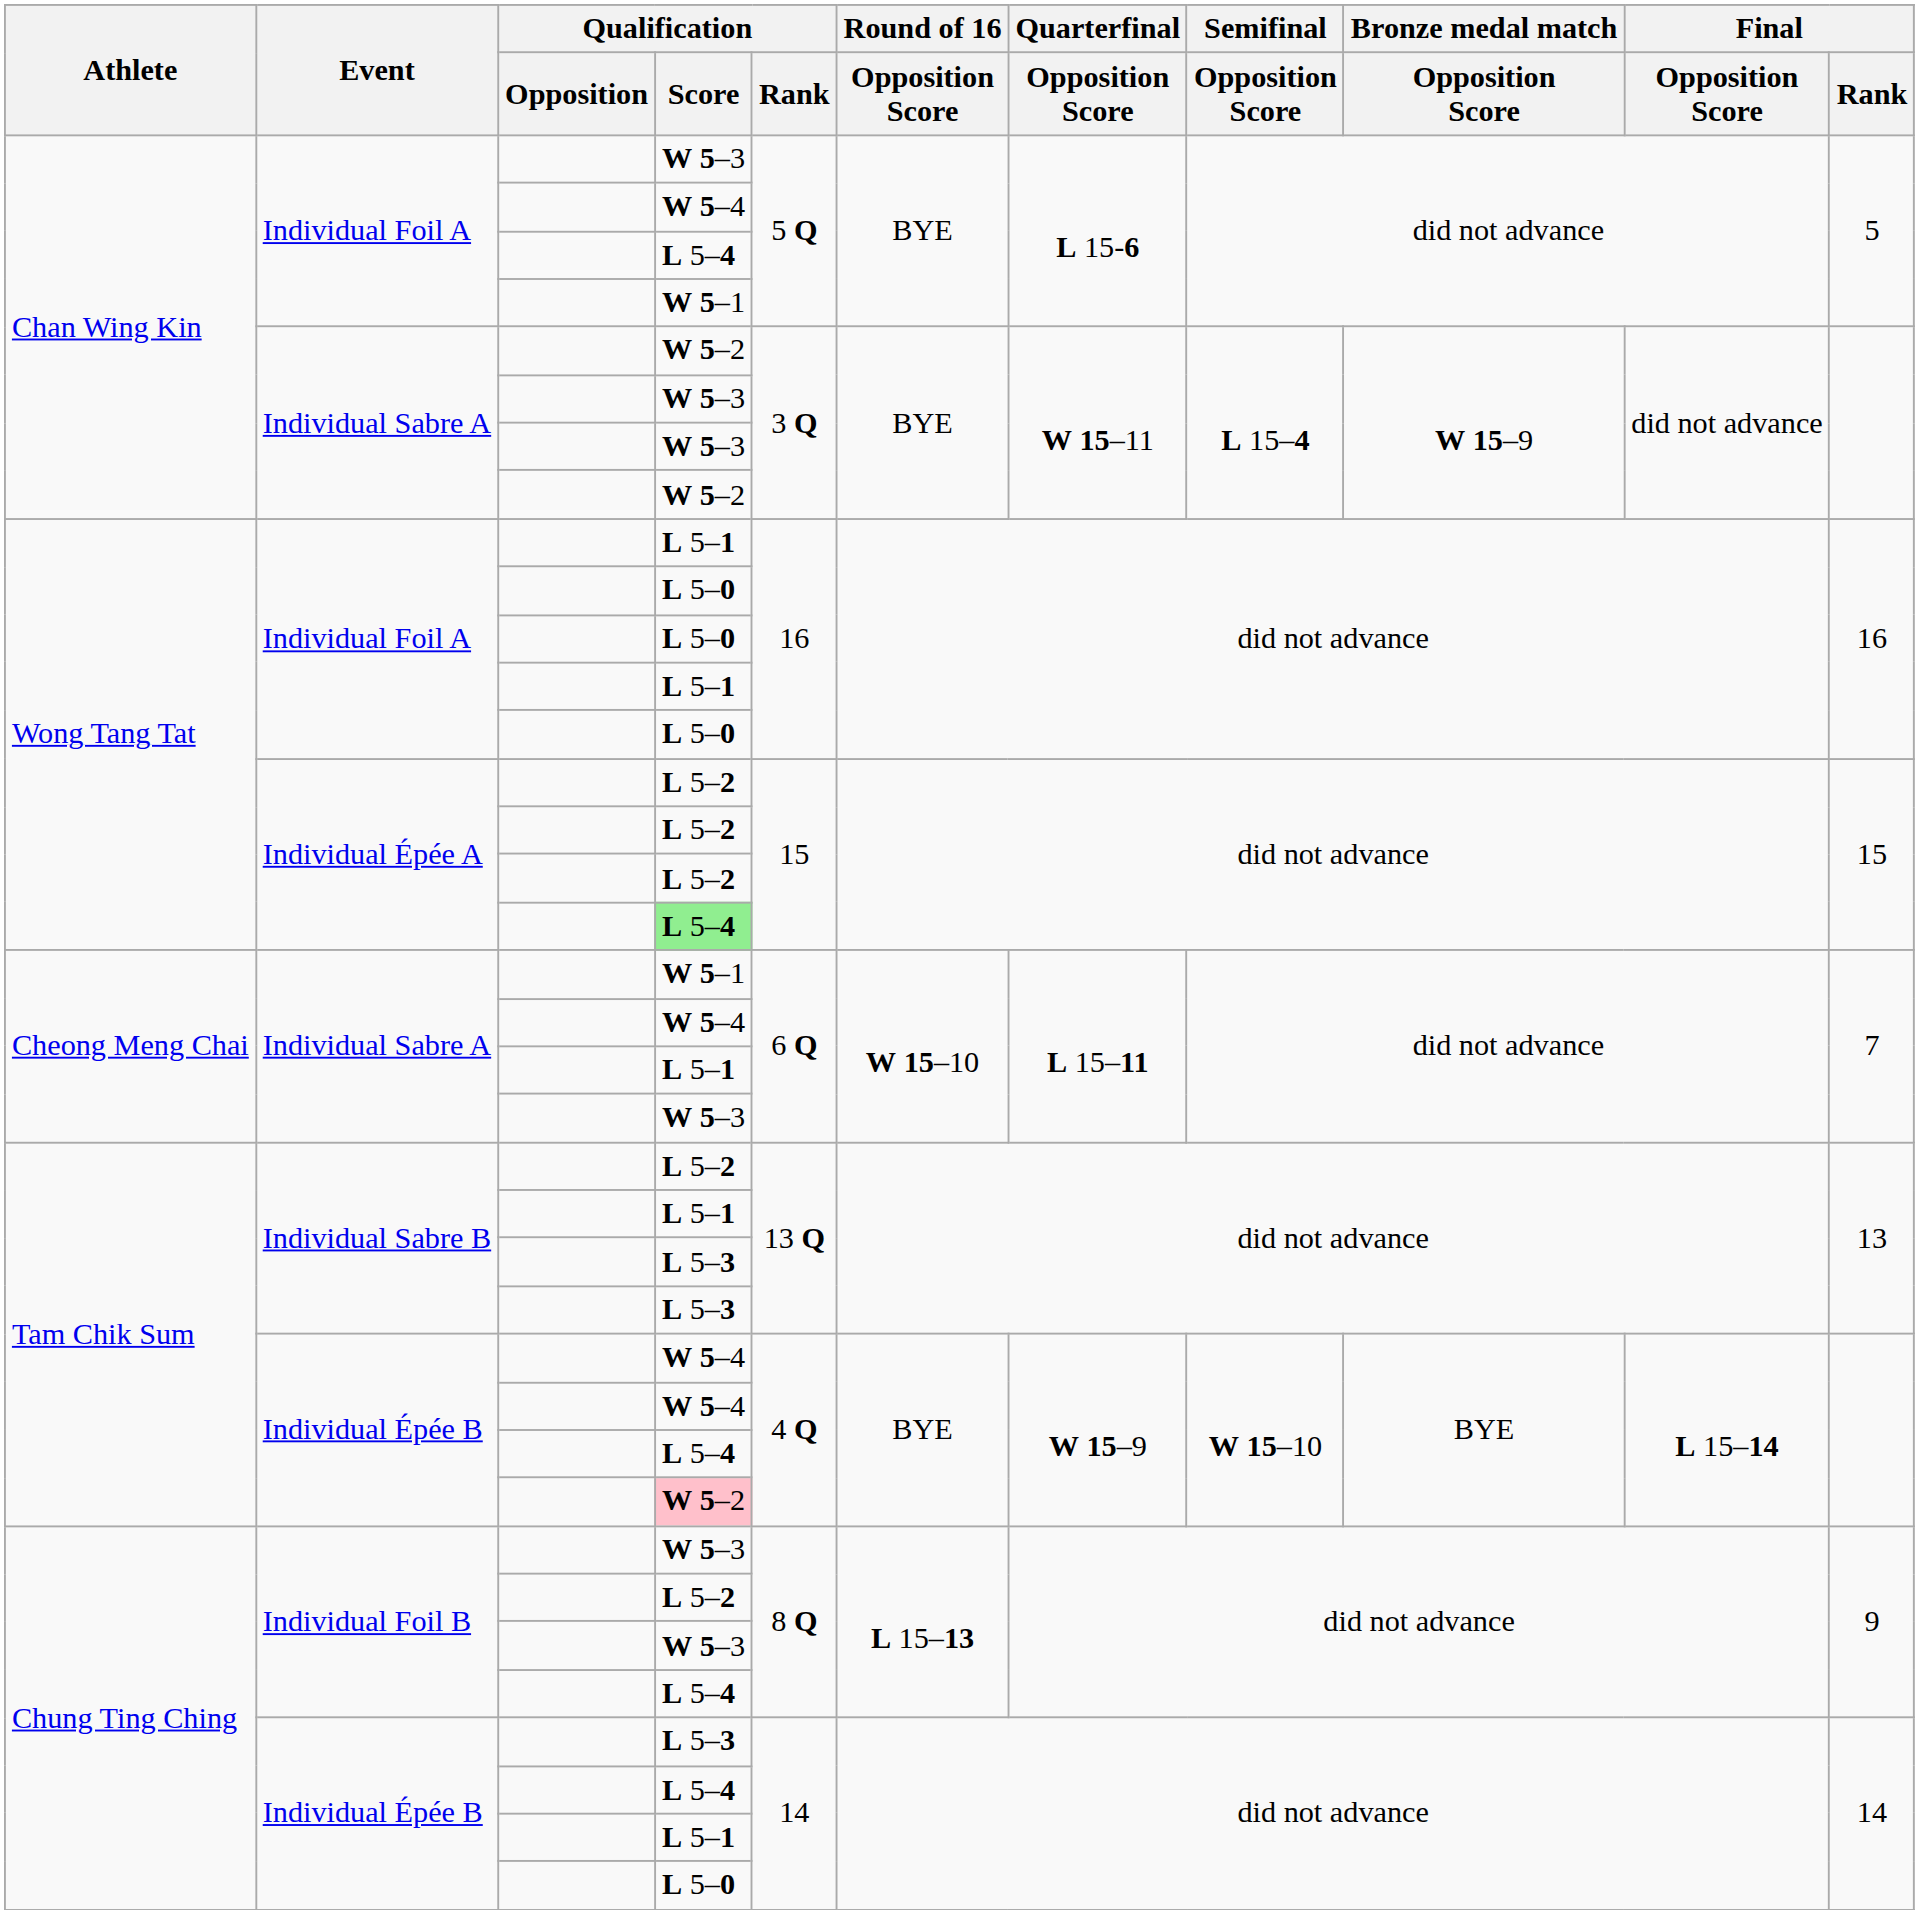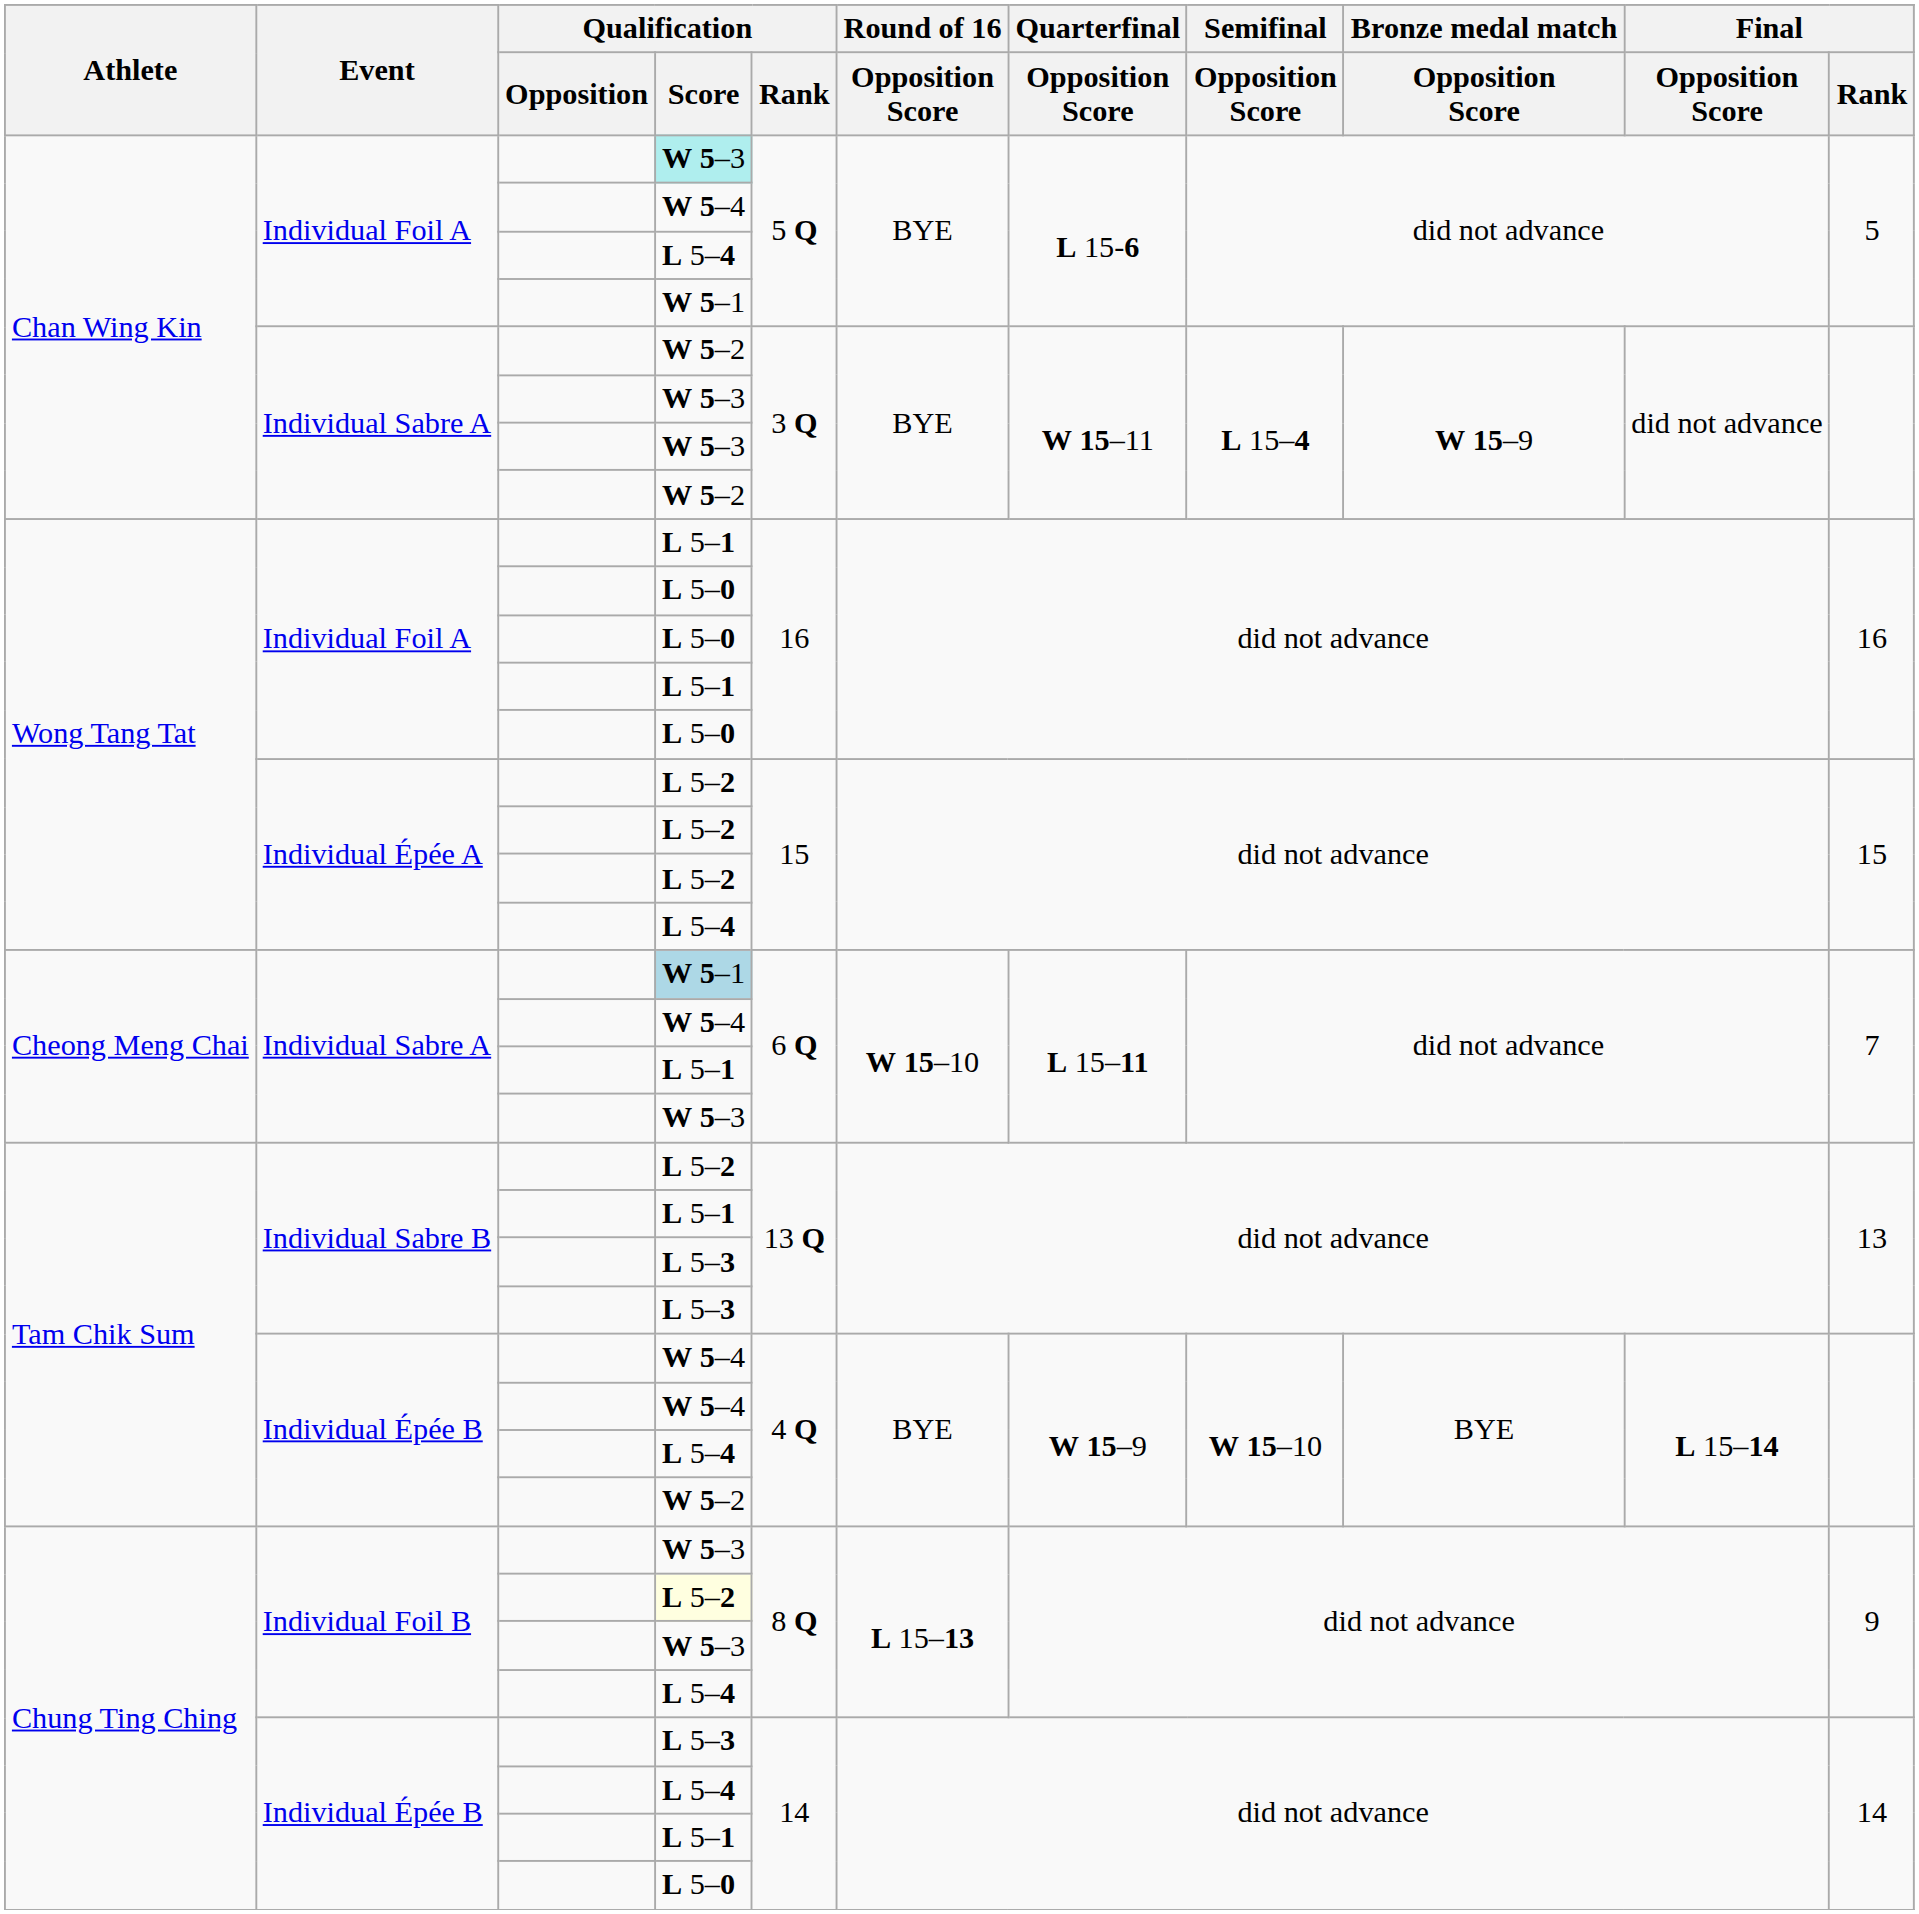(704, 158) no background -> (704, 158) paleturquoise background
(698, 925) lightgreen background -> (698, 925) no background
(704, 973) no background -> (704, 973) lightblue background
(704, 1501) pink background -> (704, 1501) no background
(698, 1597) no background -> (698, 1597) lightyellow background
